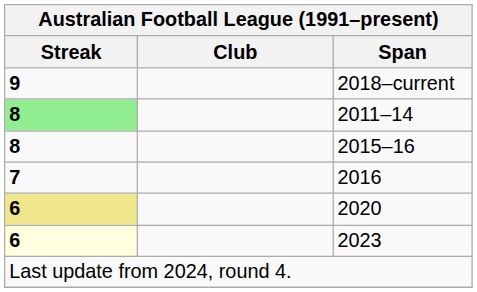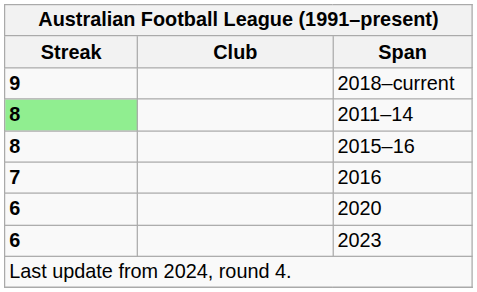(15, 209) khaki background -> (15, 209) no background
(15, 240) lightyellow background -> (15, 240) no background
